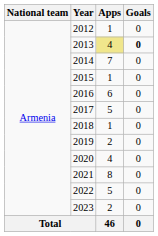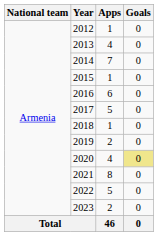(110, 45) khaki background -> (110, 45) no background
(138, 45) bold -> (138, 45) normal
(138, 158) no background -> (138, 158) khaki background
